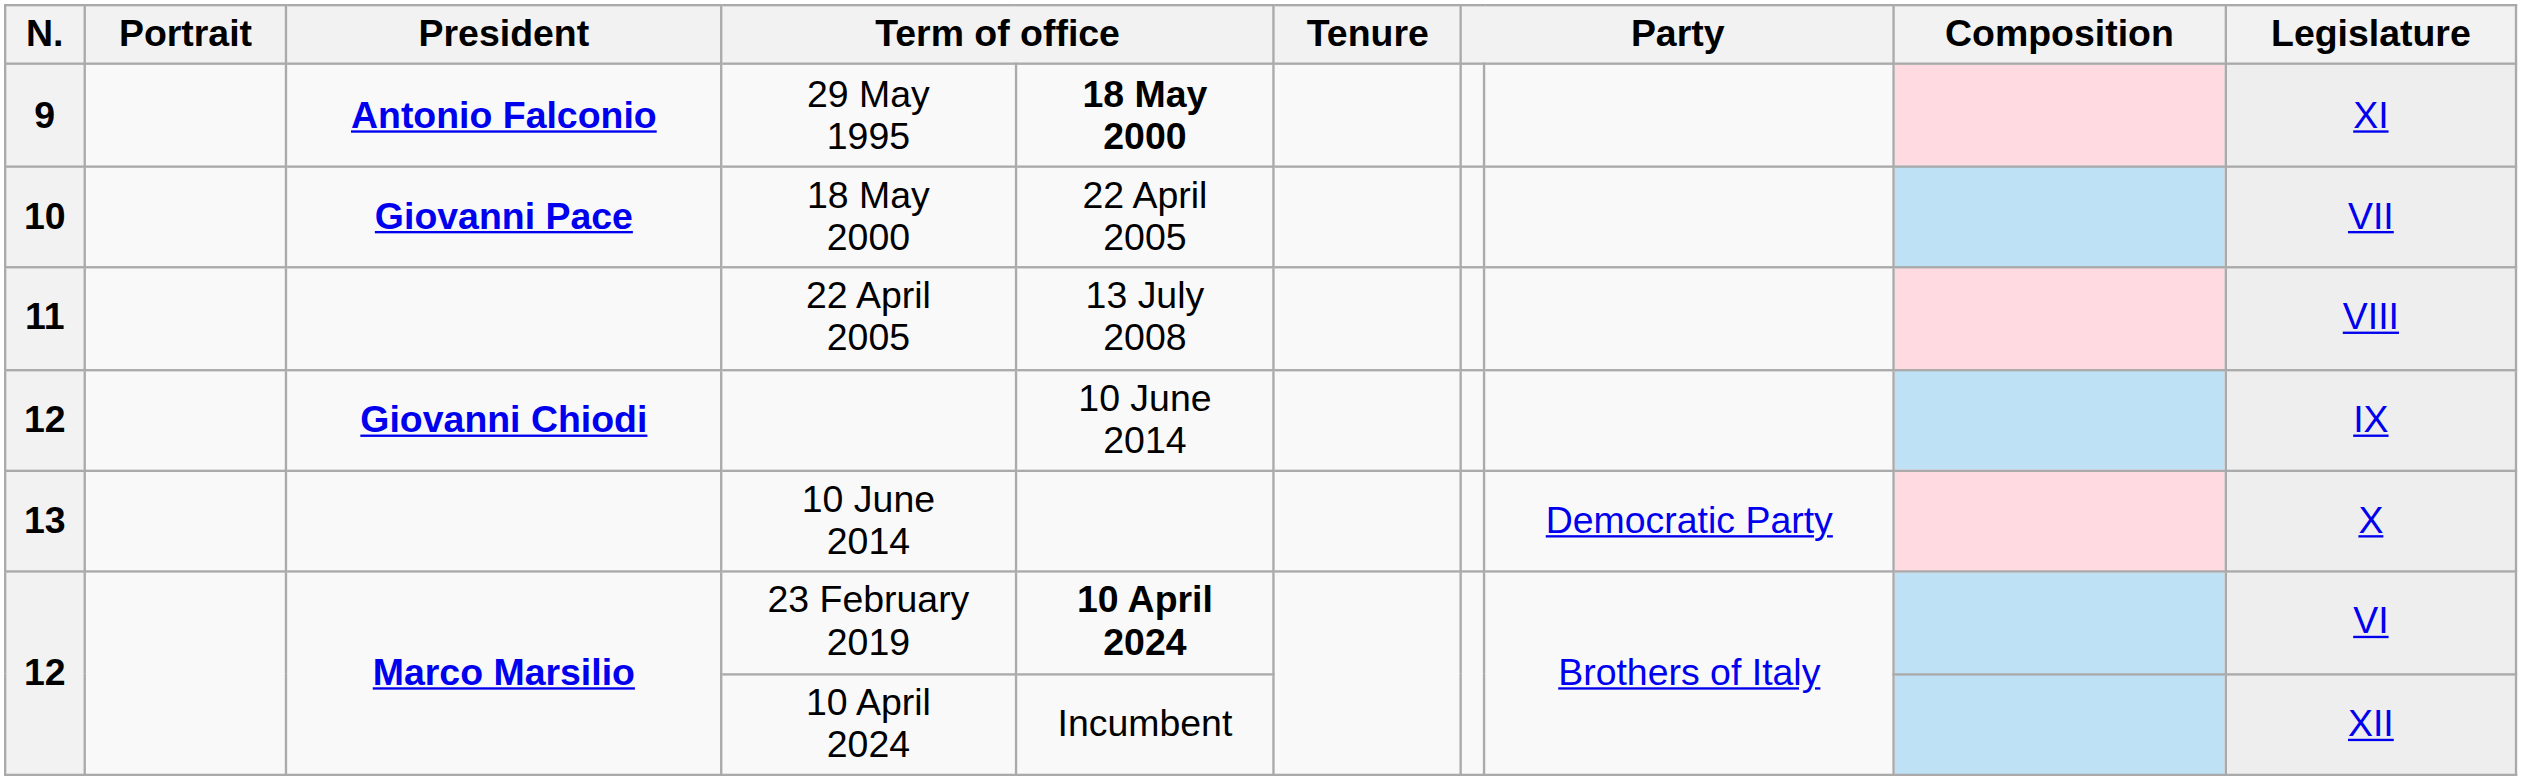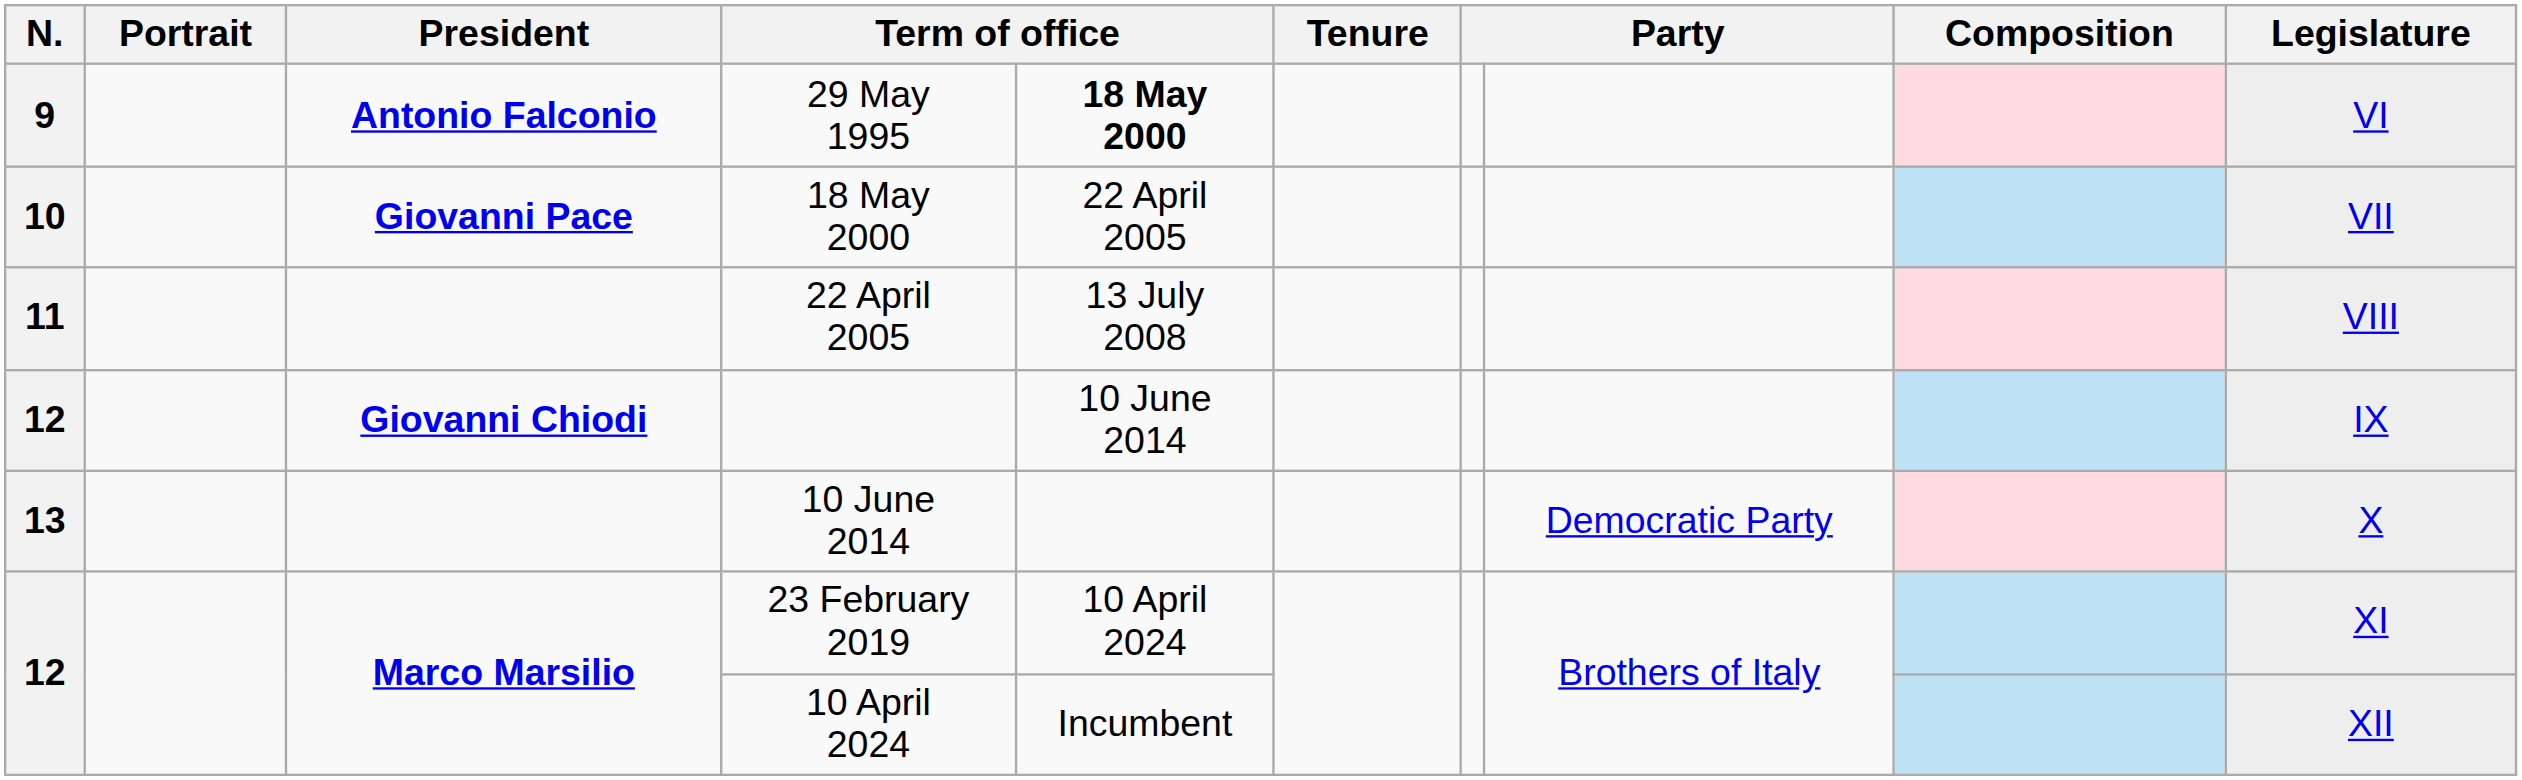(2371, 114) XI -> (2371, 114) VI
(1145, 622) bold -> (1145, 622) normal
(2371, 622) VI -> (2371, 622) XI
